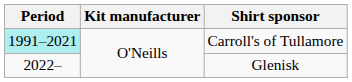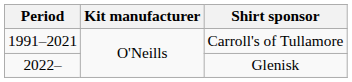(43, 41) paleturquoise background -> (43, 41) no background
